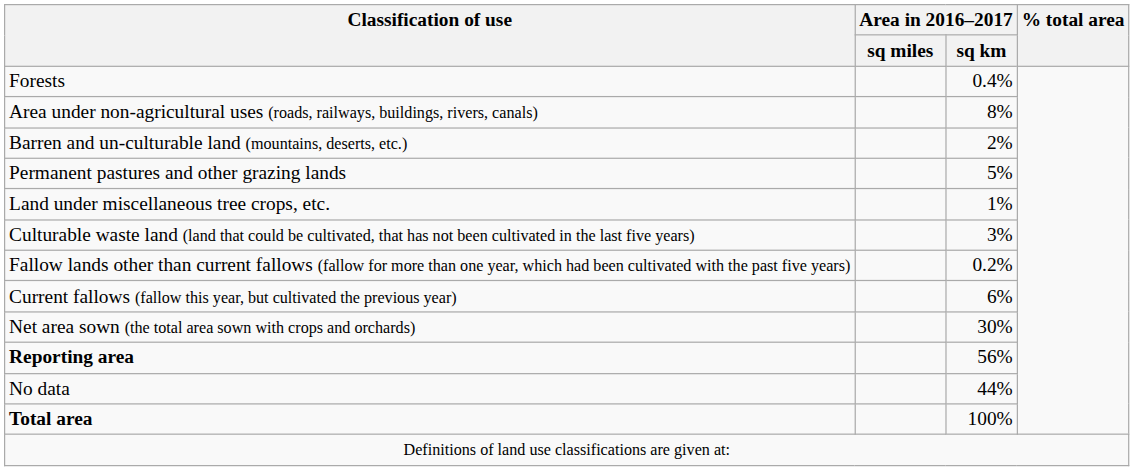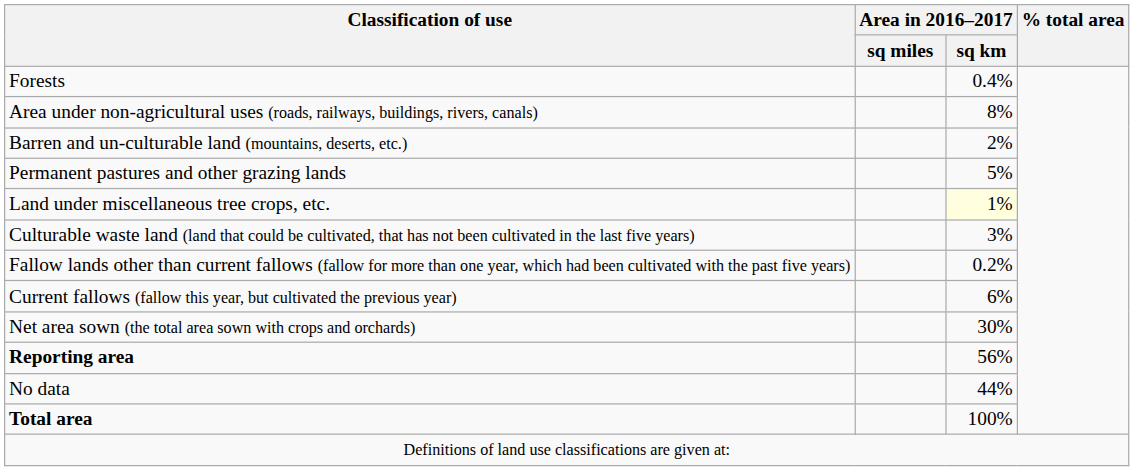(1000, 204) no background -> (1000, 204) lightyellow background
